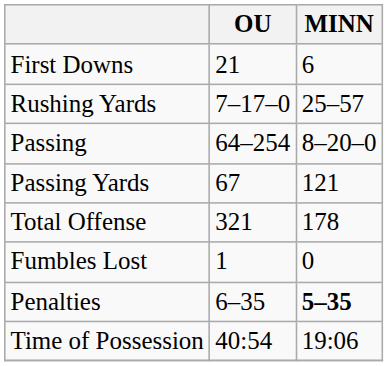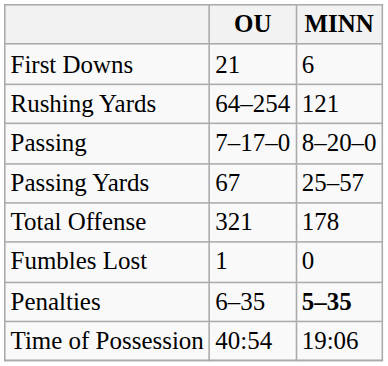(253, 103) 7–17–0 -> (253, 103) 64–254
(333, 103) 25–57 -> (320, 103) 121
(253, 143) 64–254 -> (253, 143) 7–17–0
(320, 182) 121 -> (333, 182) 25–57
